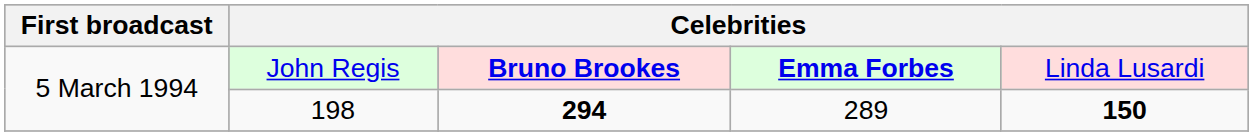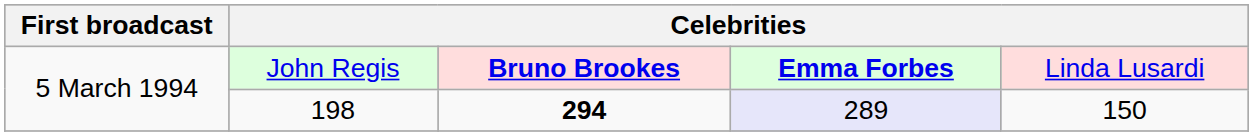(866, 109) no background -> (866, 109) lavender background
(1125, 109) bold -> (1125, 109) normal
